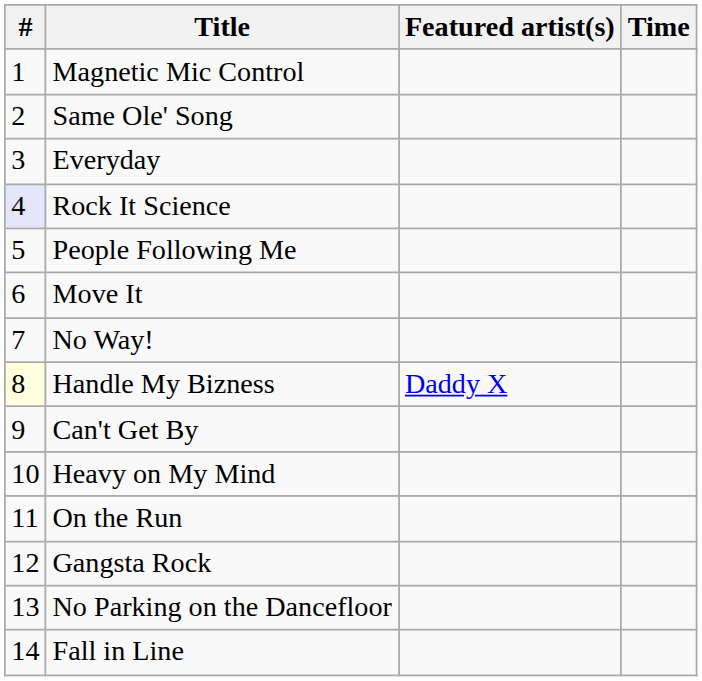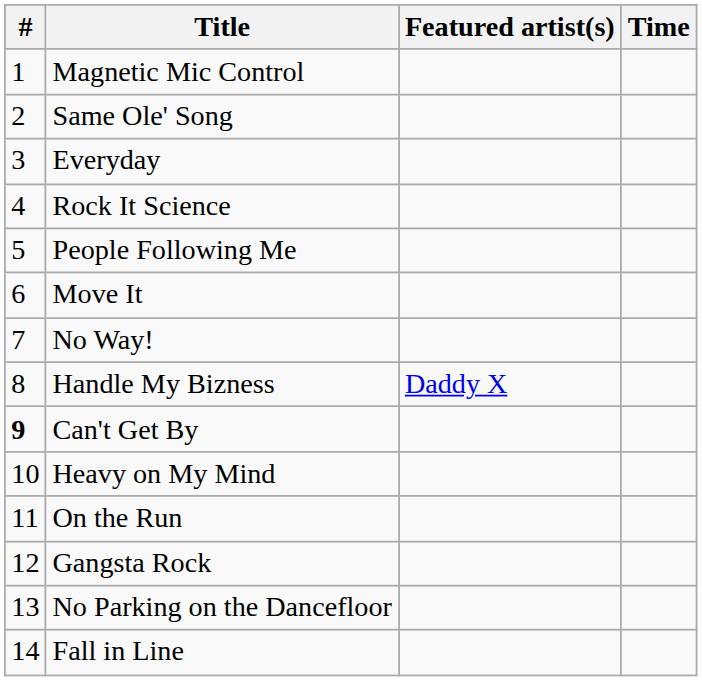(18, 205) lavender background -> (18, 205) no background
(18, 384) lightyellow background -> (18, 384) no background
(18, 428) normal -> (18, 428) bold
